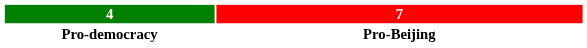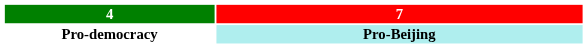(399, 34) no background -> (399, 34) paleturquoise background
